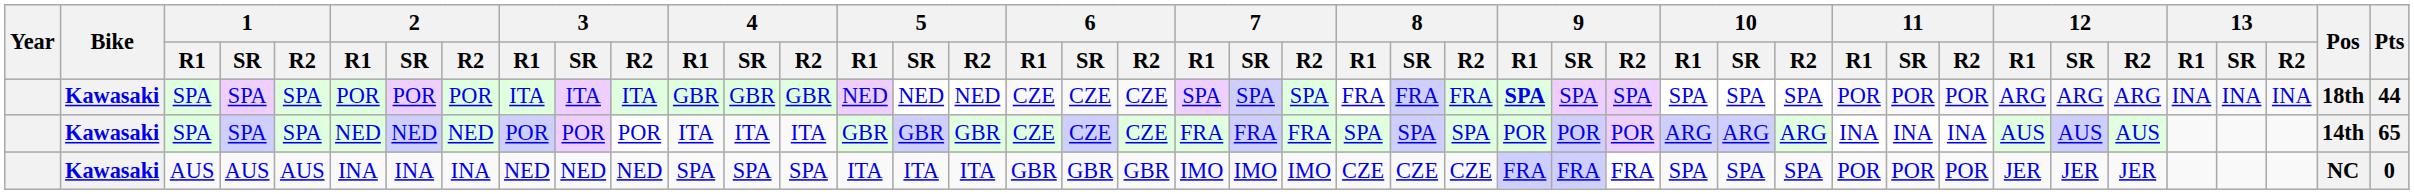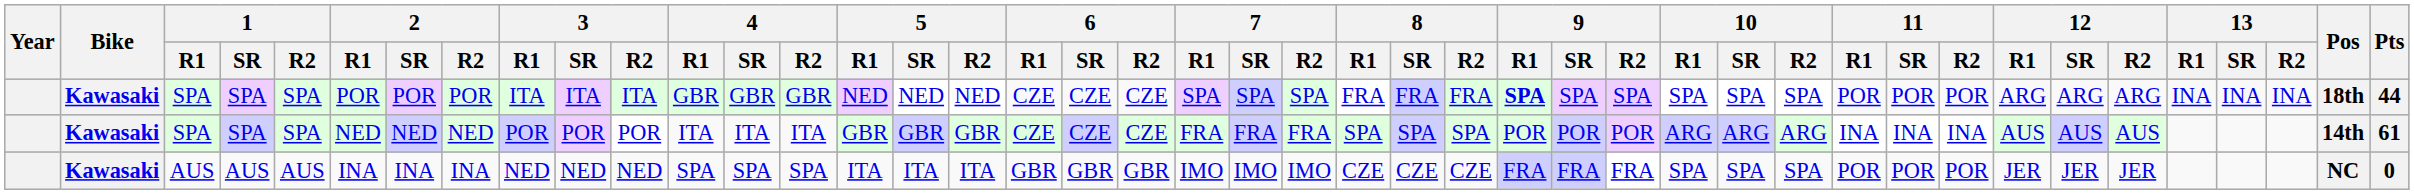(2389, 133) 65 -> (2389, 133) 61
